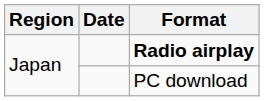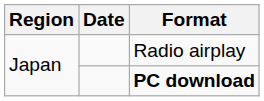(194, 50) bold -> (189, 50) normal
(191, 80) normal -> (194, 80) bold
